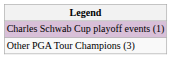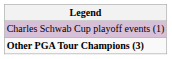(71, 46) normal -> (75, 46) bold
